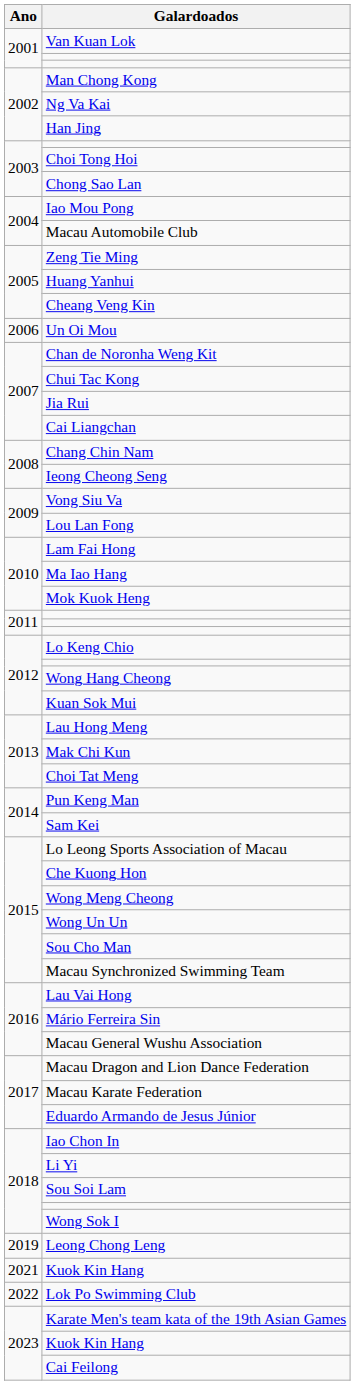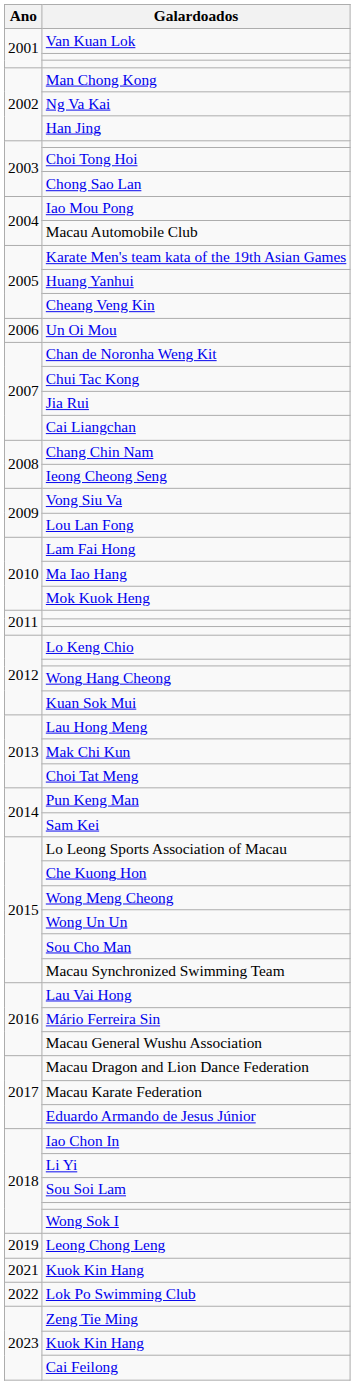(92, 257) Zeng Tie Ming -> (196, 257) Karate Men's team kata of the 19th Asian Games
(196, 1318) Karate Men's team kata of the 19th Asian Games -> (92, 1318) Zeng Tie Ming
